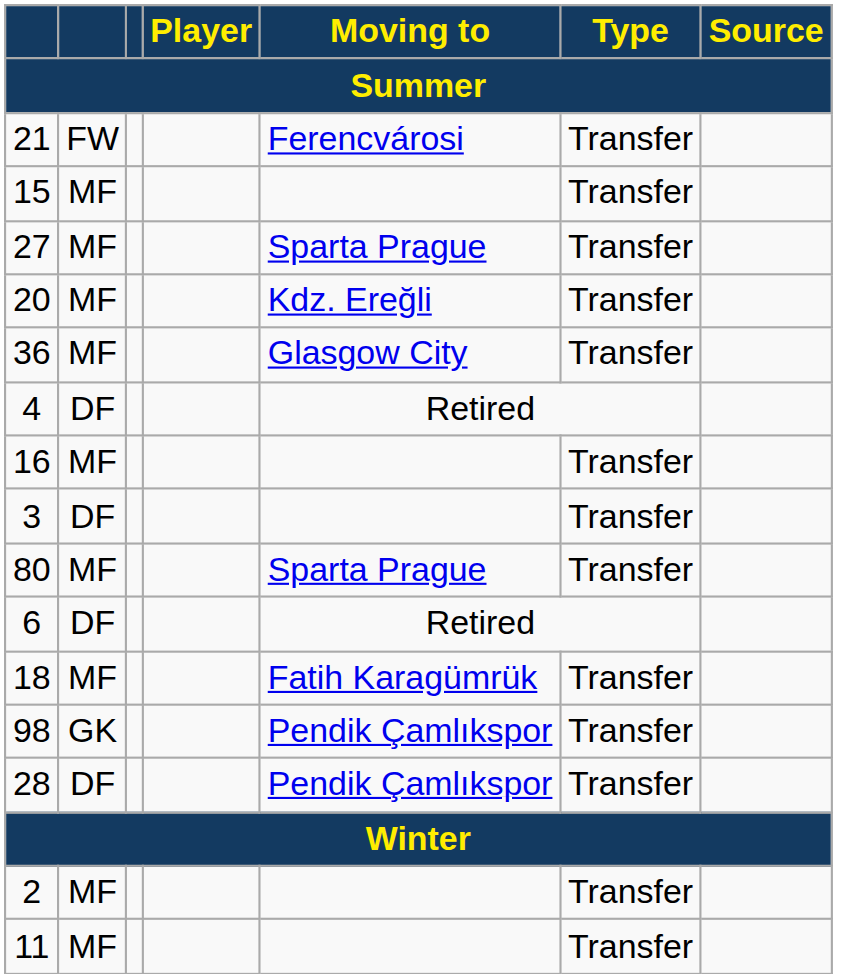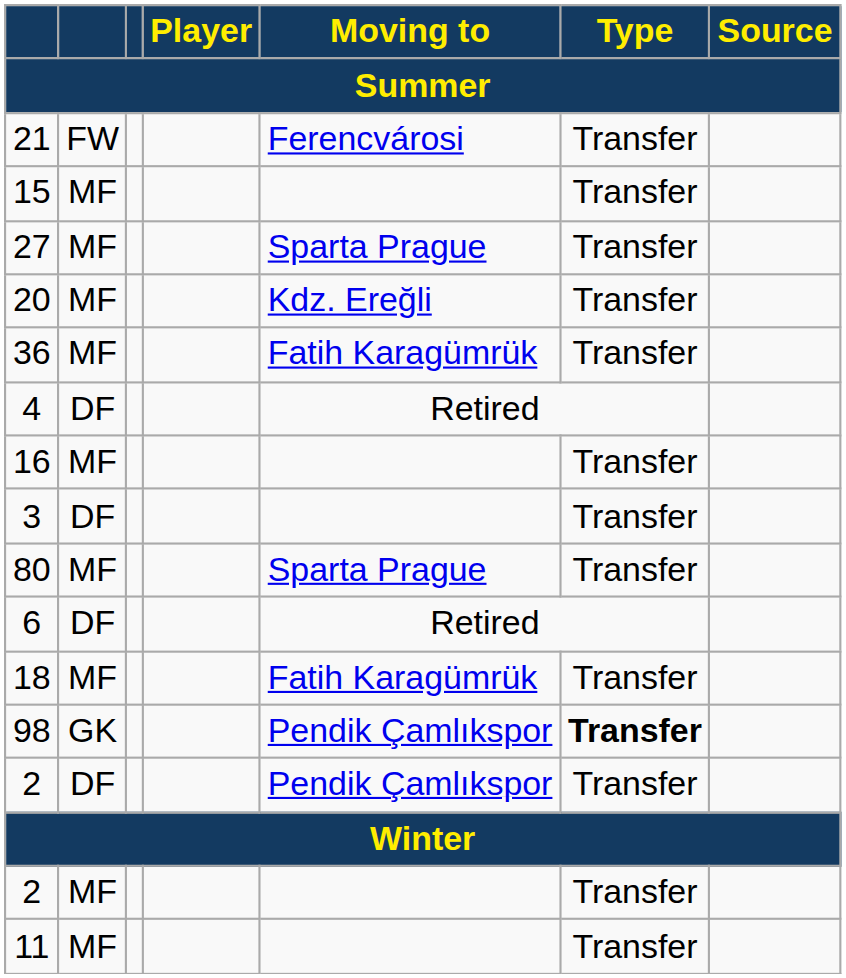(368, 354) Glasgow City -> (403, 354) Fatih Karagümrük
(631, 730) normal -> (635, 730) bold
- row: (32, 784)
+ row: (32, 784)
